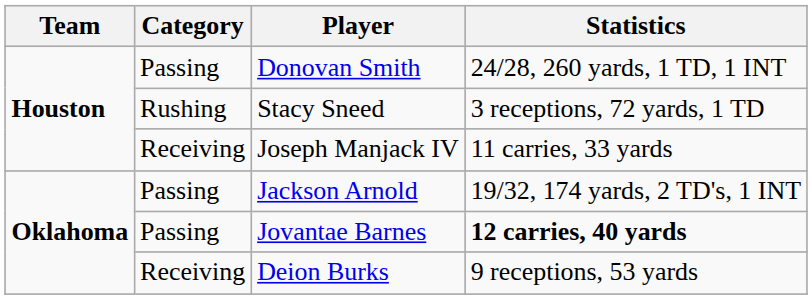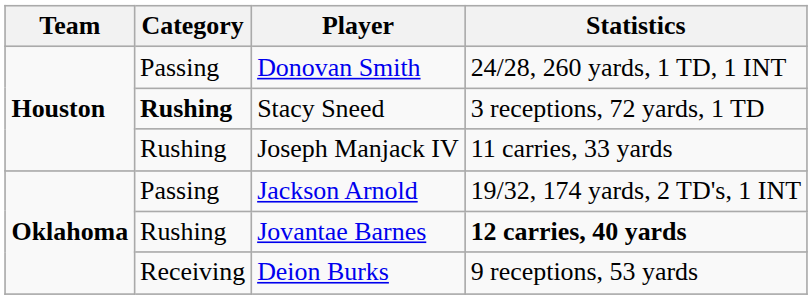(183, 108) normal -> (186, 108) bold
(193, 149) Receiving -> (183, 149) Rushing
(180, 231) Passing -> (183, 231) Rushing
